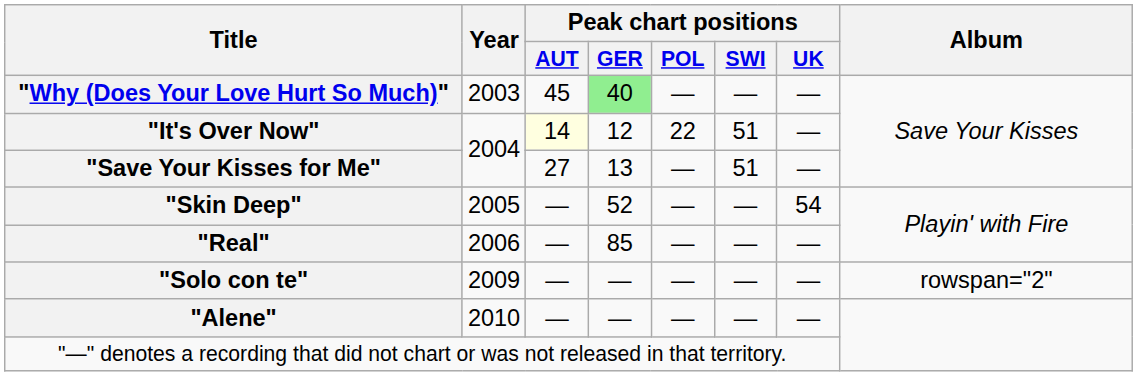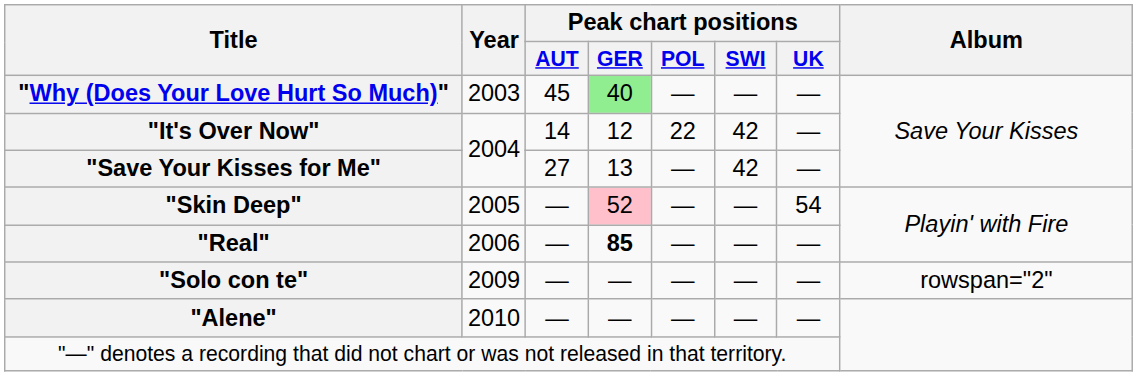(557, 131) lightyellow background -> (557, 131) no background
(746, 131) 51 -> (746, 131) 42
(746, 168) 51 -> (746, 168) 42
(620, 205) no background -> (620, 205) pink background
(620, 243) normal -> (620, 243) bold
